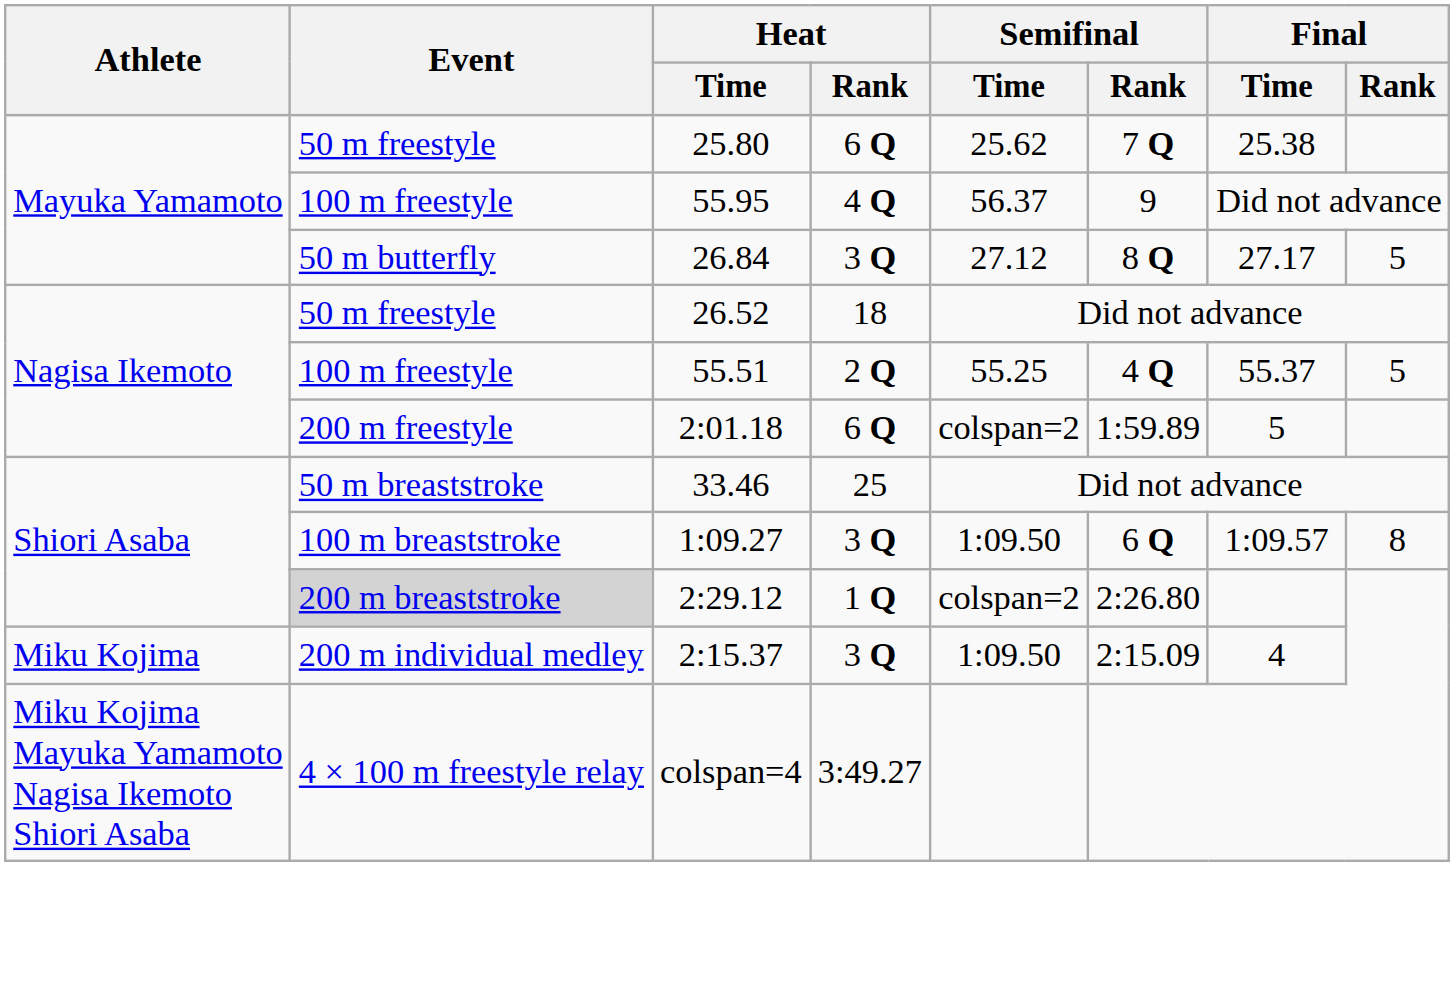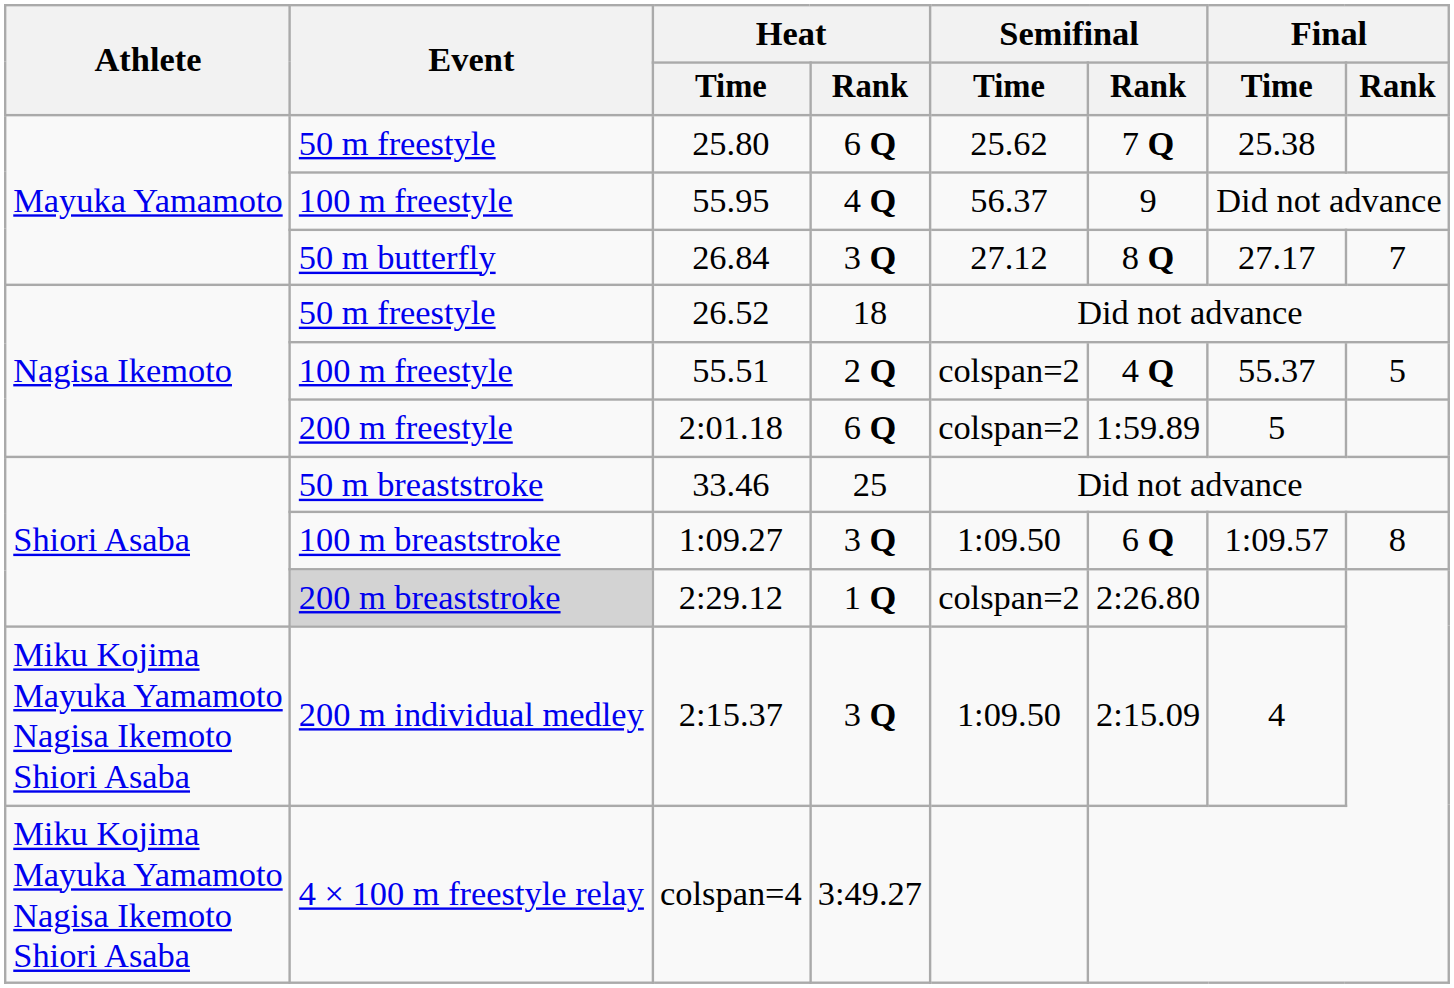(1397, 257) 5 -> (1397, 257) 7
(1009, 370) 55.25 -> (1009, 370) colspan=2
(106, 654) Miku Kojima -> (148, 715) Miku Kojima Mayuka Yamamoto Nagisa Ikemoto Shiori Asaba
